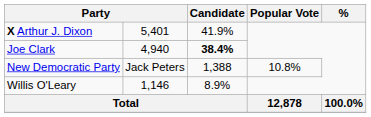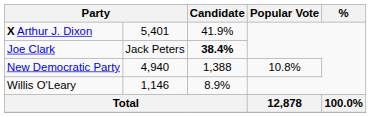(155, 49) 4,940 -> (155, 49) Jack Peters
(155, 67) Jack Peters -> (155, 67) 4,940
